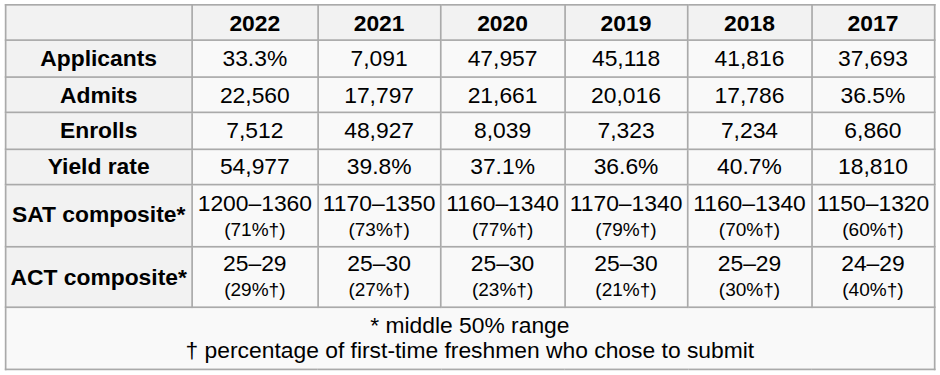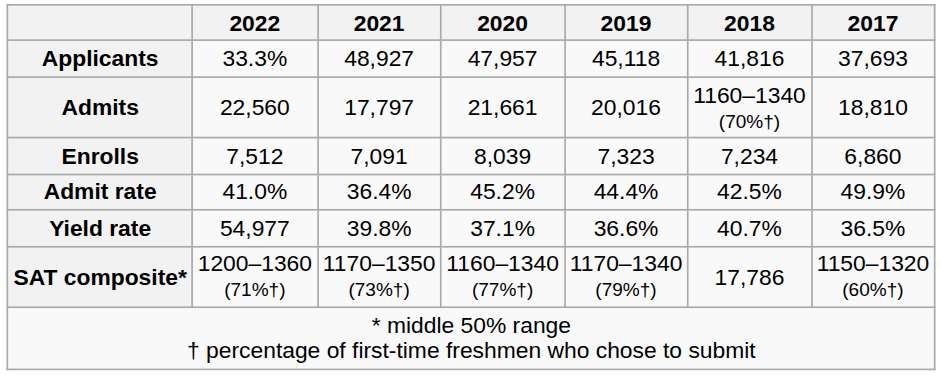(379, 59) 7,091 -> (379, 59) 48,927
(749, 95) 17,786 -> (749, 107) 1160–1340 (70%†)
(873, 95) 36.5% -> (873, 107) 18,810
(379, 131) 48,927 -> (379, 156) 7,091
+ row: (100, 192)
(873, 167) 18,810 -> (873, 228) 36.5%
(749, 215) 1160–1340 (70%†) -> (749, 277) 17,786
- row: (99, 277)
